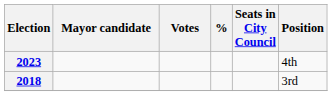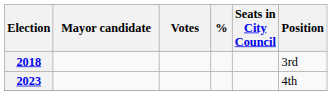rows swapped: (29, 81) <-> (29, 61)
